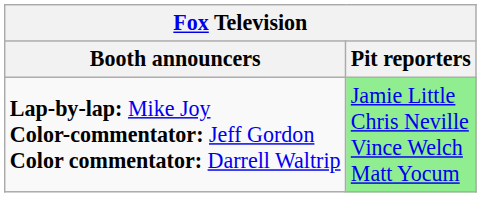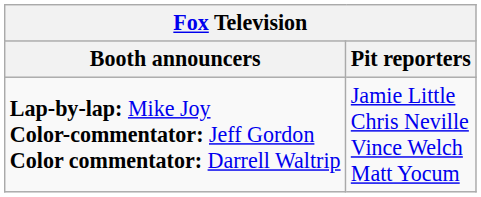(410, 134) lightgreen background -> (410, 134) no background
